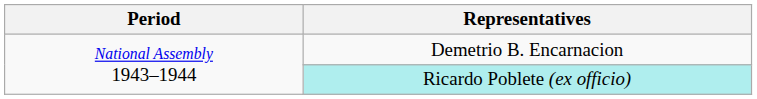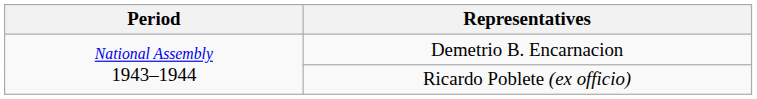(527, 79) paleturquoise background -> (527, 79) no background
